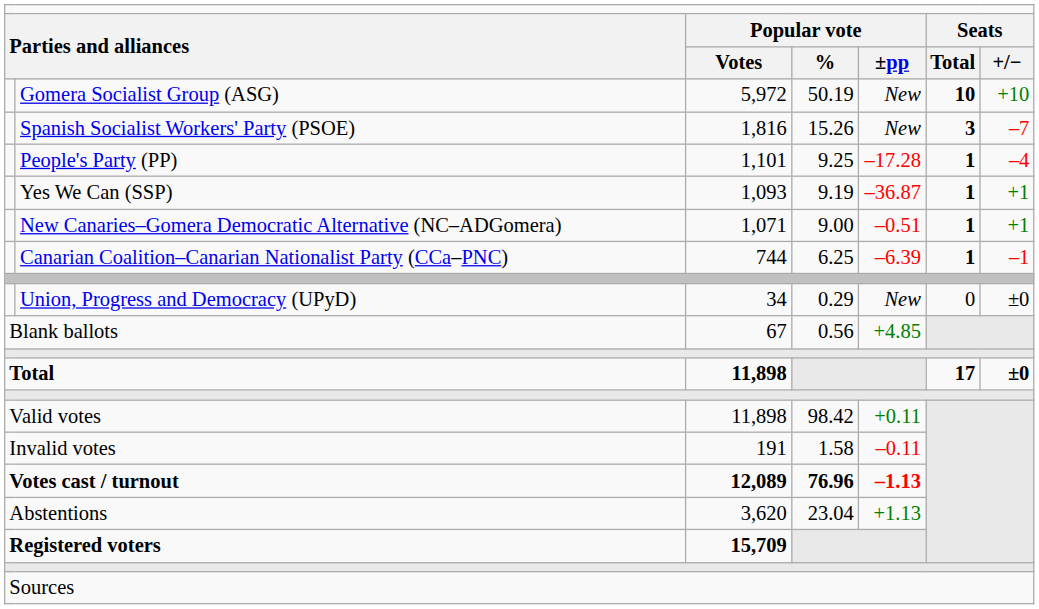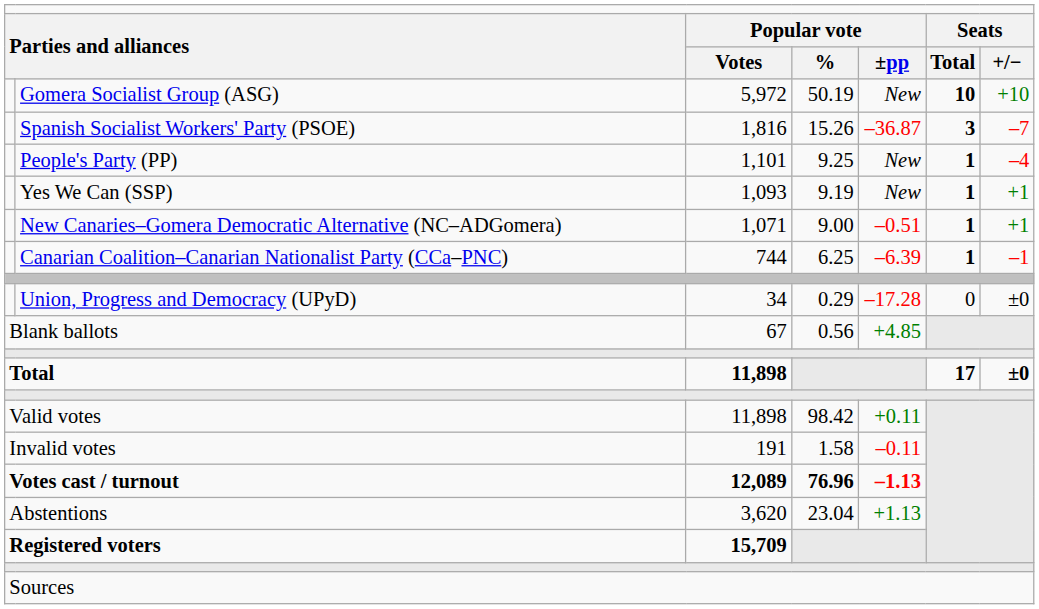(903, 127) New -> (893, 127) –36.87
(893, 160) –17.28 -> (903, 160) New
(893, 192) –36.87 -> (903, 192) New
(903, 299) New -> (893, 299) –17.28
